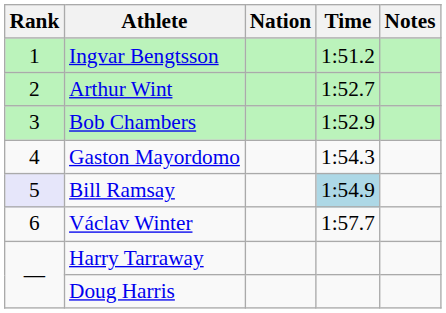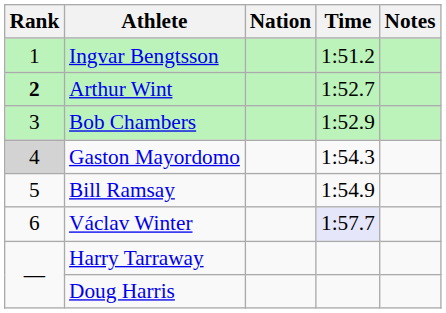(34, 88) normal -> (34, 88) bold
(34, 156) no background -> (34, 156) lightgrey background
(34, 190) lavender background -> (34, 190) no background
(348, 190) lightblue background -> (348, 190) no background
(348, 223) no background -> (348, 223) lavender background
